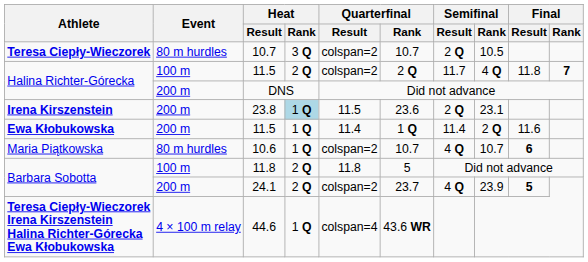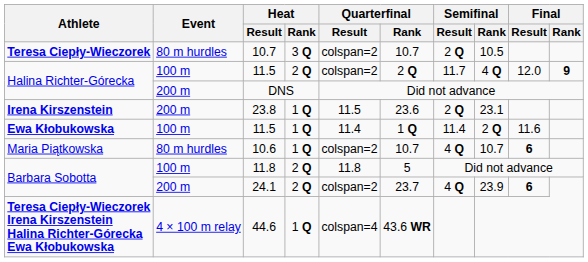(529, 71) 11.8 -> (529, 71) 12.0
(567, 71) 7 -> (567, 71) 9
(302, 110) lightblue background -> (302, 110) no background
(173, 129) 200 m -> (173, 129) 100 m
(529, 187) 5 -> (529, 187) 6
